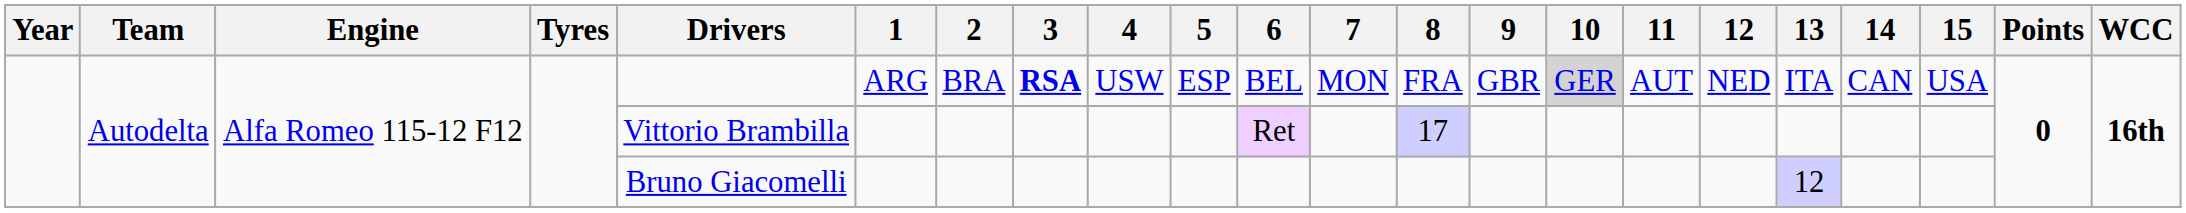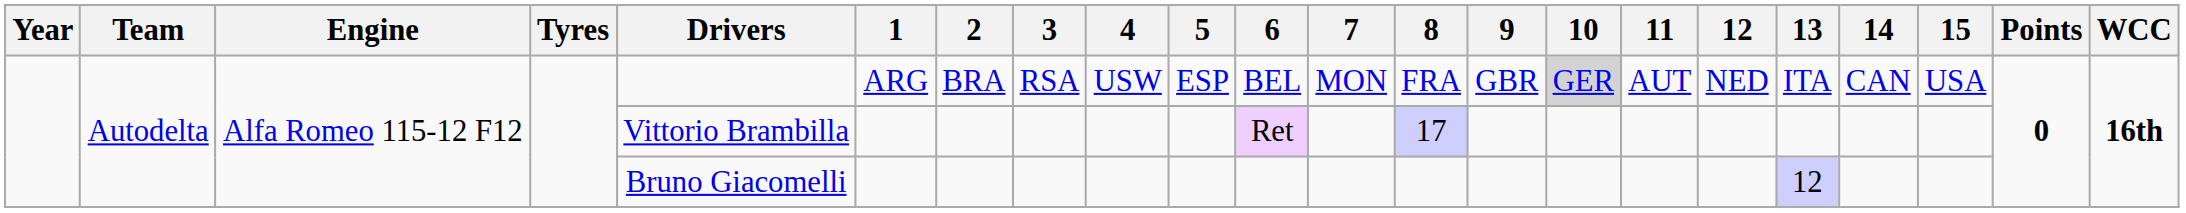(1050, 80) bold -> (1050, 80) normal
